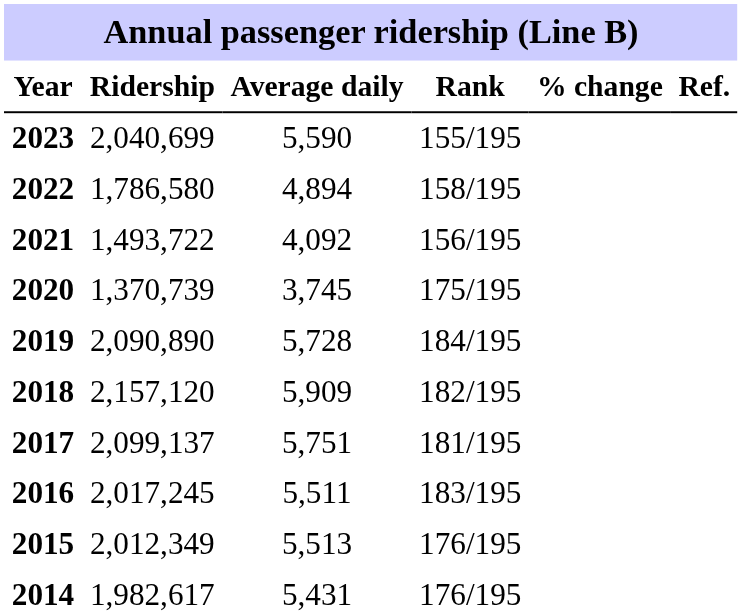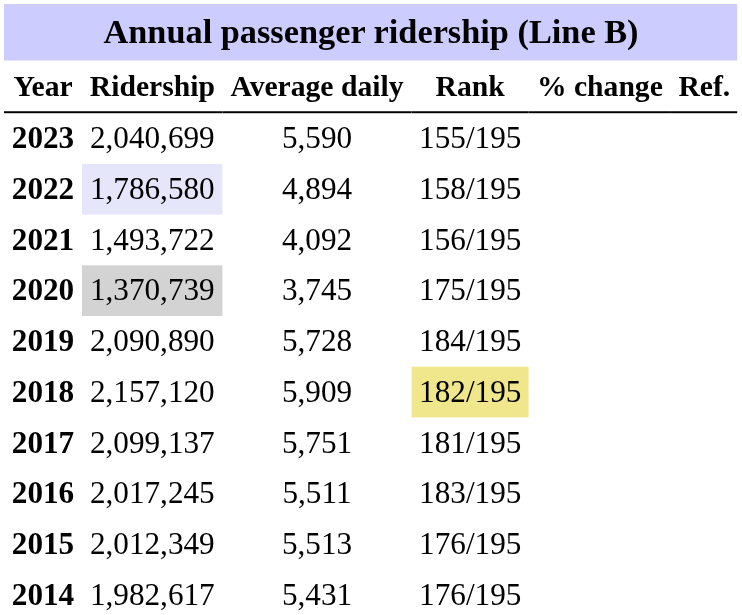(152, 188) no background -> (152, 188) lavender background
(152, 290) no background -> (152, 290) lightgrey background
(470, 391) no background -> (470, 391) khaki background
